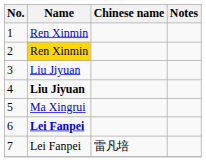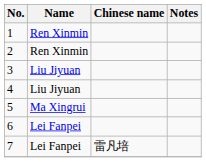(59, 51) gold background -> (59, 51) no background
(57, 88) bold -> (55, 88) normal
(57, 126) bold -> (55, 126) normal
